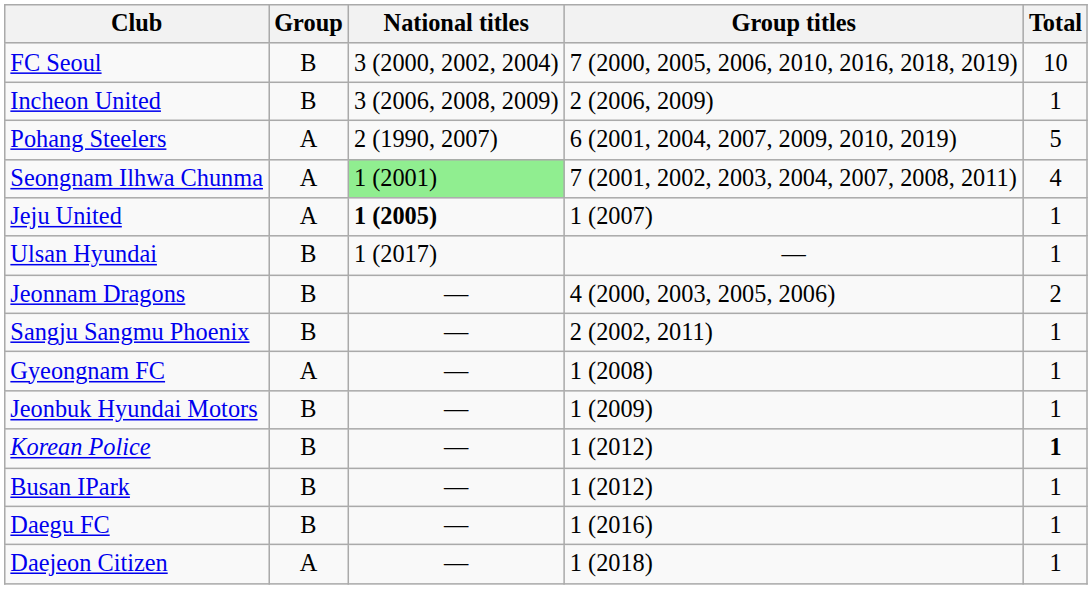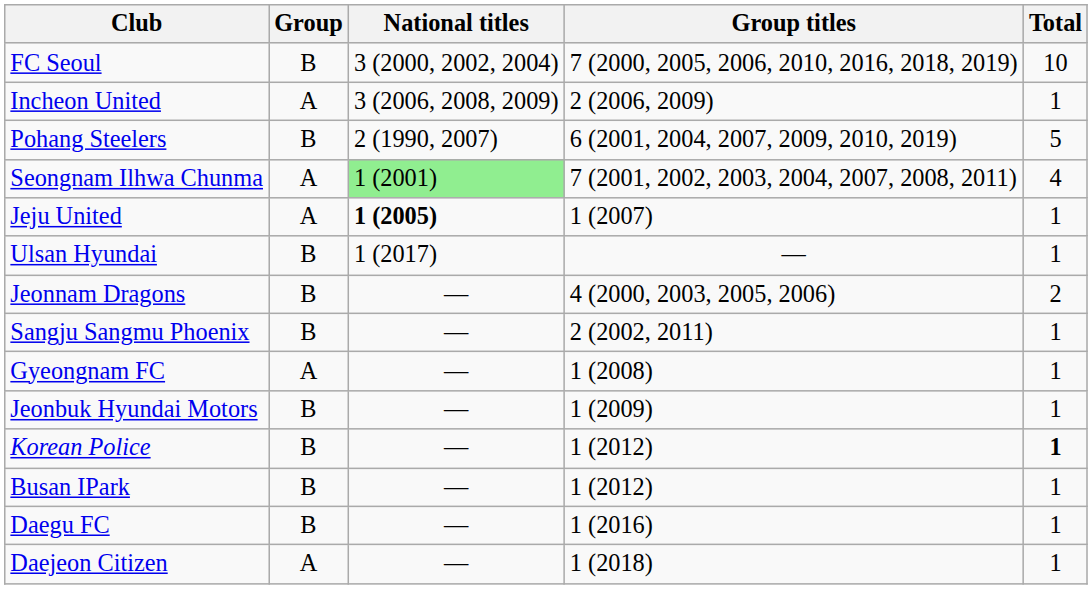(308, 100) B -> (308, 100) A
(308, 139) A -> (308, 139) B
